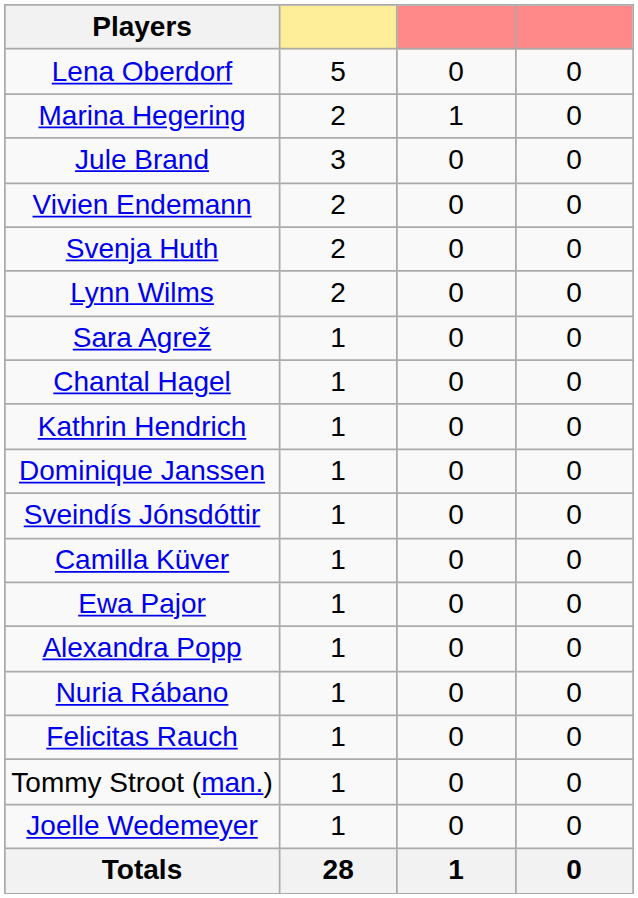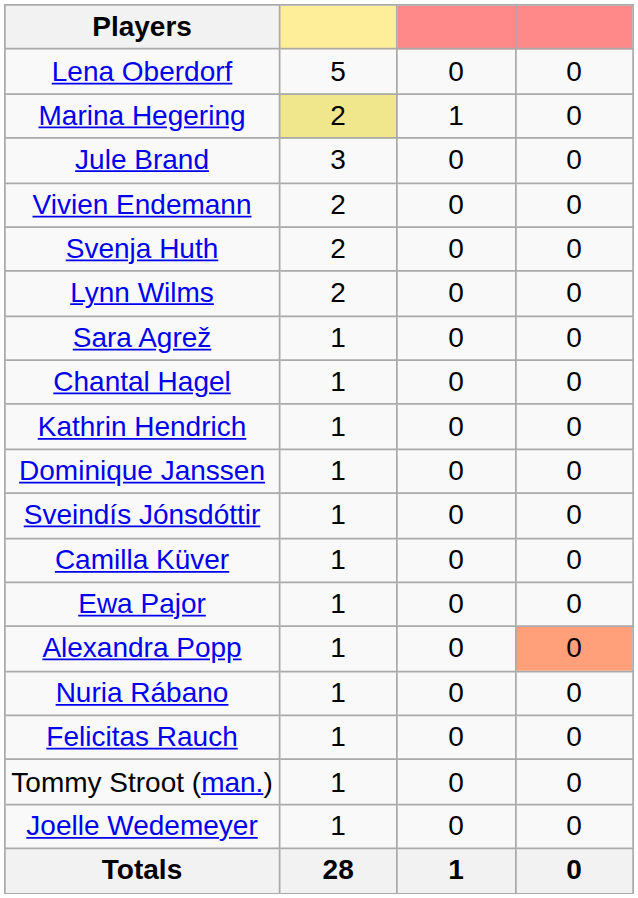(338, 115) no background -> (338, 115) khaki background
(574, 648) no background -> (574, 648) lightsalmon background
